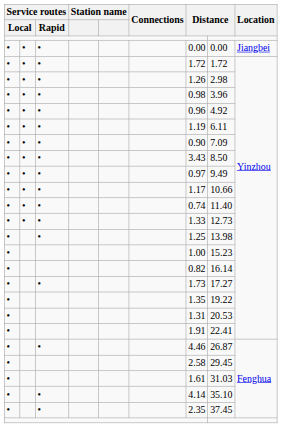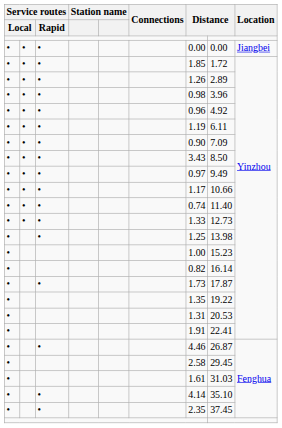(197, 64) 1.72 -> (197, 64) 1.85
(219, 79) 2.98 -> (219, 79) 2.89
(221, 284) 17.27 -> (221, 284) 17.87
